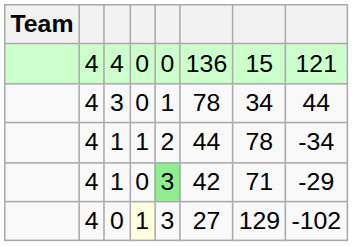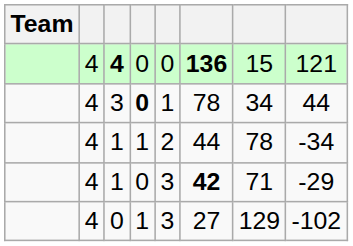(117, 63) normal -> (117, 63) bold
(207, 63) normal -> (207, 63) bold
(142, 102) normal -> (142, 102) bold
(167, 181) lightgreen background -> (167, 181) no background
(207, 181) normal -> (207, 181) bold
(142, 220) lightyellow background -> (142, 220) no background
